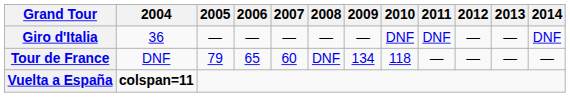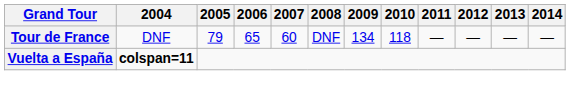- row: (60, 37)
